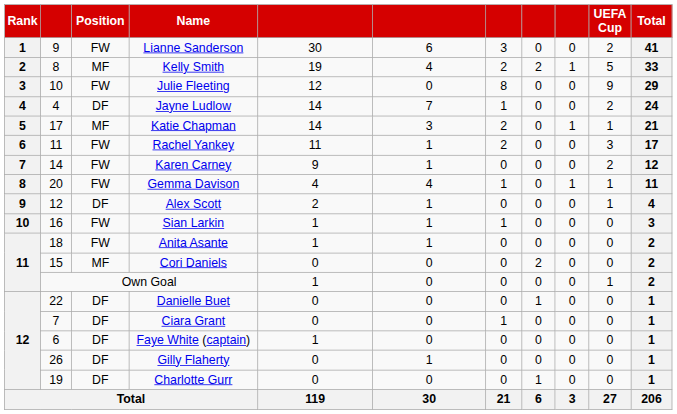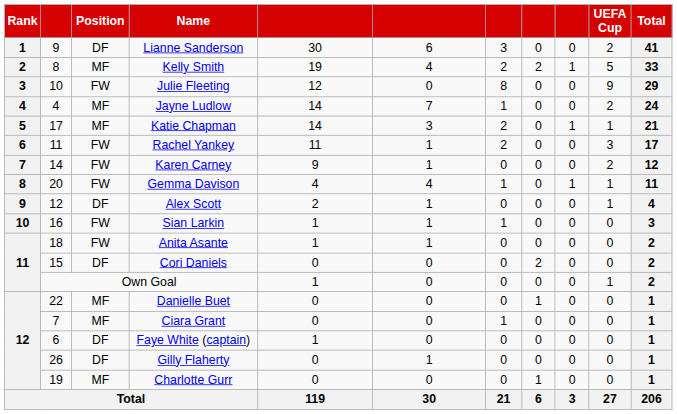(100, 47) FW -> (100, 47) DF
(100, 106) DF -> (100, 106) MF
(100, 262) MF -> (100, 262) DF
(100, 301) DF -> (100, 301) MF
(100, 321) DF -> (100, 321) MF
(100, 379) DF -> (100, 379) MF
